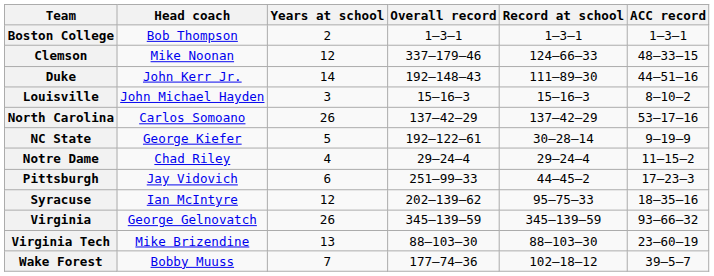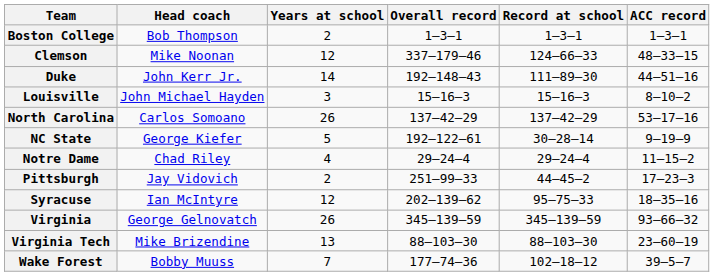(327, 179) 6 -> (327, 179) 2
